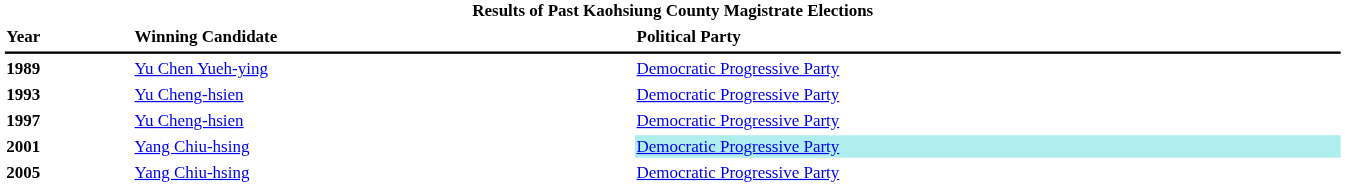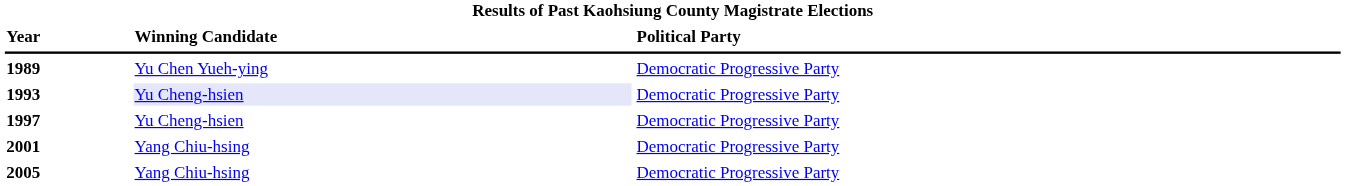(189, 94) no background -> (189, 94) lavender background
(738, 146) paleturquoise background -> (738, 146) no background
